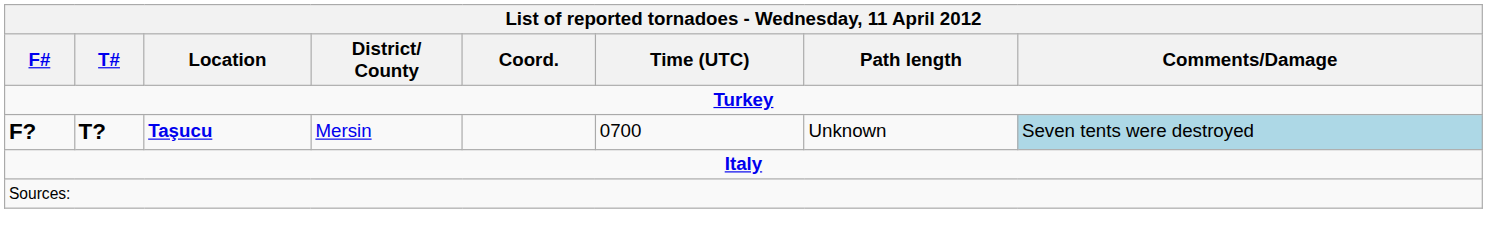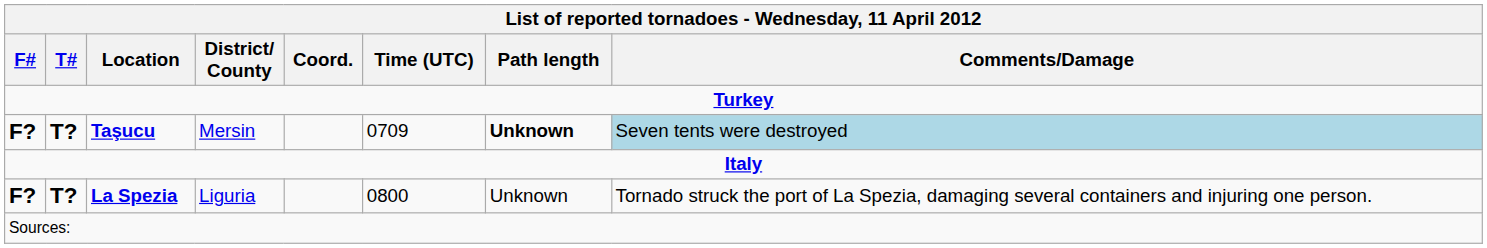(621, 131) 0700 -> (388, 131) 0709
(848, 131) normal -> (532, 131) bold
+ row: (134, 195)
